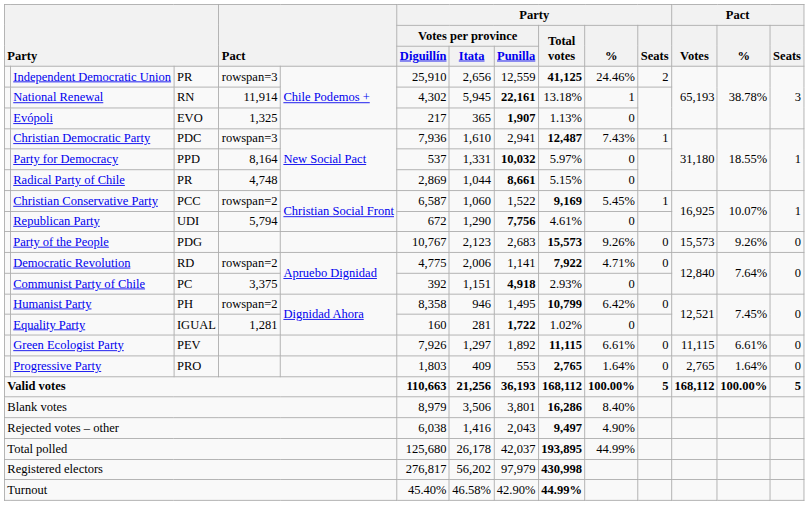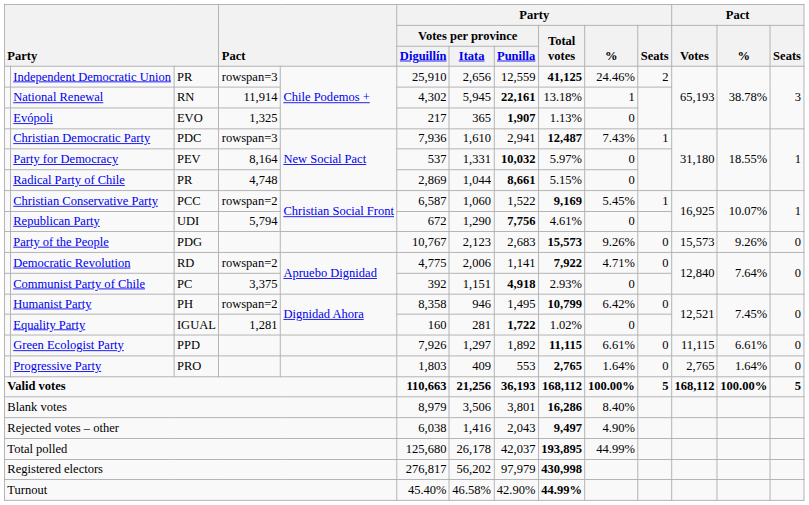(188, 159) PPD -> (189, 159) PEV
(189, 345) PEV -> (188, 345) PPD
